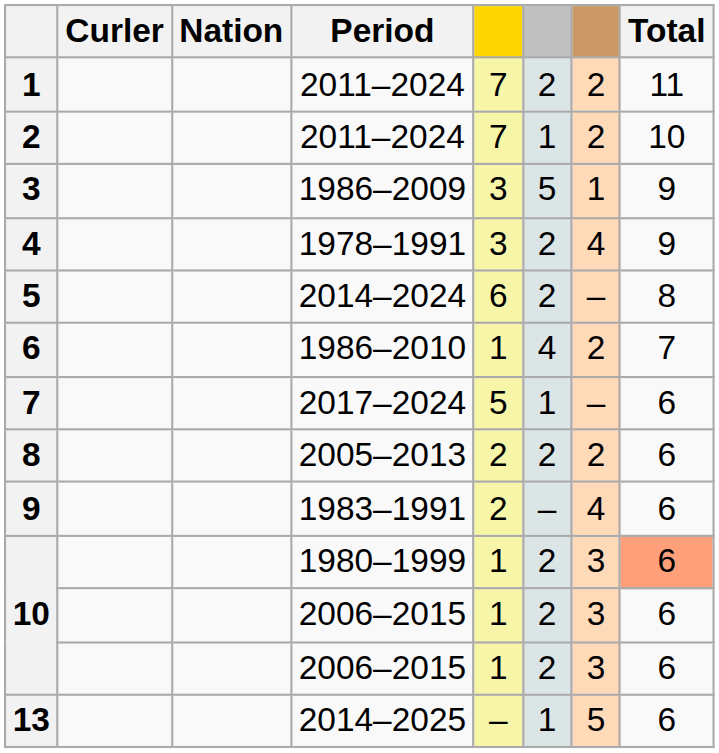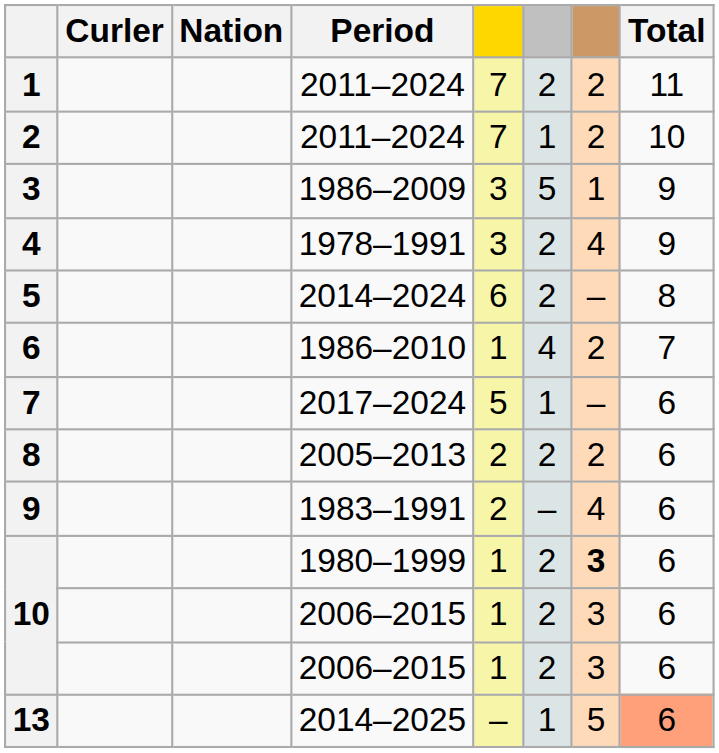(596, 561) normal -> (596, 561) bold
(667, 561) lightsalmon background -> (667, 561) no background
(667, 720) no background -> (667, 720) lightsalmon background
